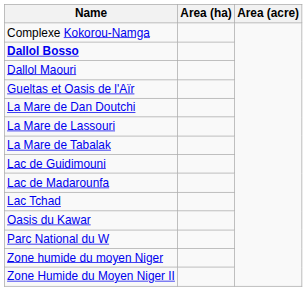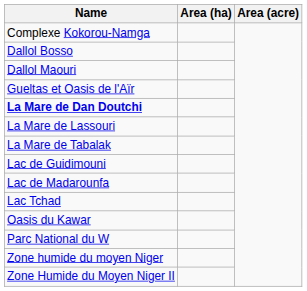(43, 51) bold -> (40, 51) normal
(71, 107) normal -> (75, 107) bold
